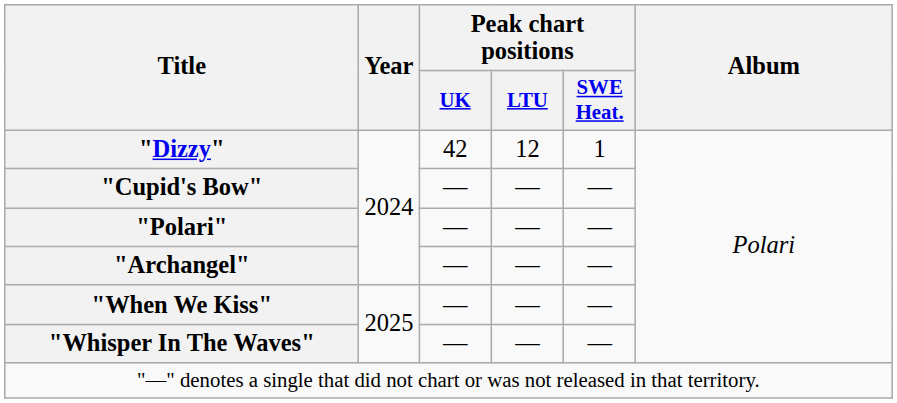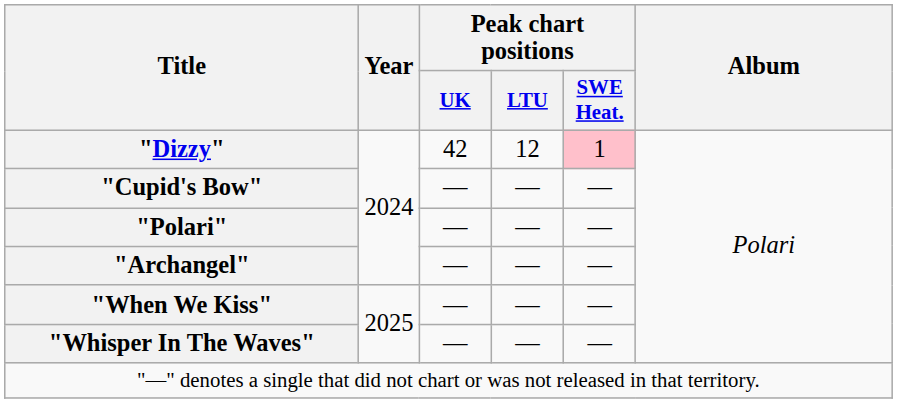(600, 149) no background -> (600, 149) pink background
